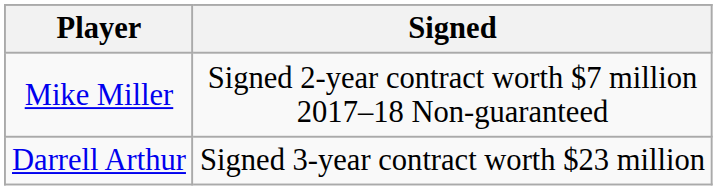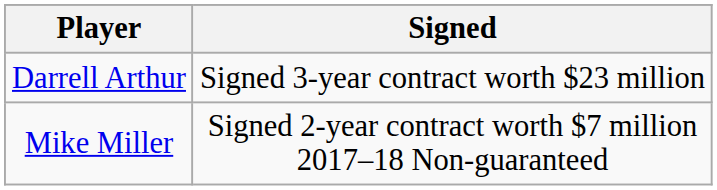rows swapped: (99, 160) <-> (99, 94)
